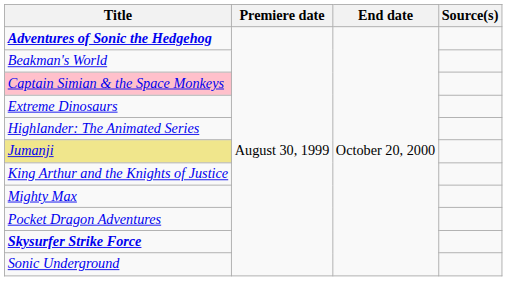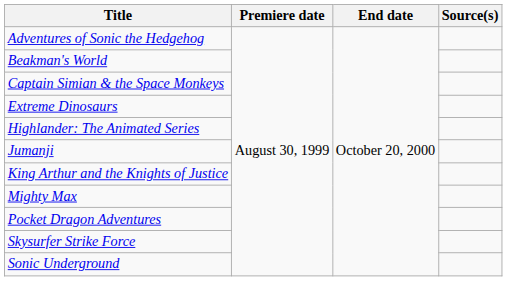(110, 38) bold -> (106, 38) normal
(116, 83) pink background -> (116, 83) no background
(31, 151) khaki background -> (31, 151) no background
(75, 241) bold -> (72, 241) normal
